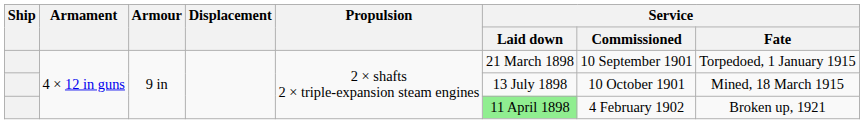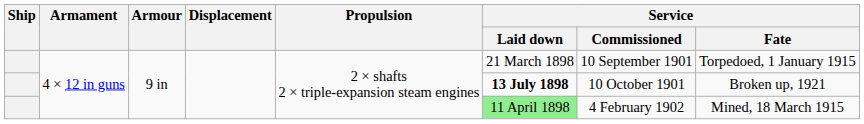(530, 84) normal -> (530, 84) bold
(777, 84) Mined, 18 March 1915 -> (777, 84) Broken up, 1921
(777, 107) Broken up, 1921 -> (777, 107) Mined, 18 March 1915
